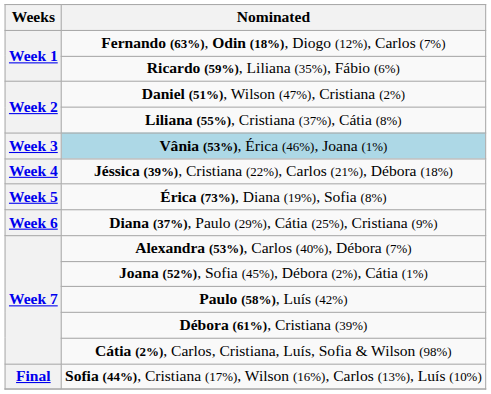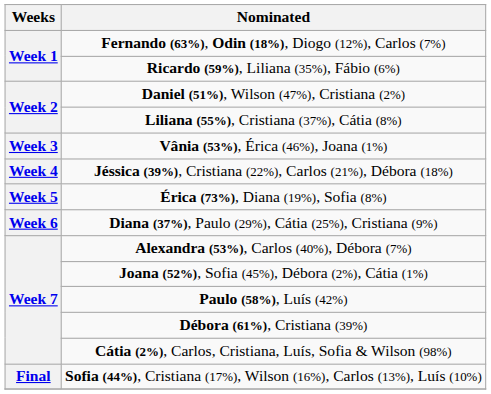(273, 145) lightblue background -> (273, 145) no background
